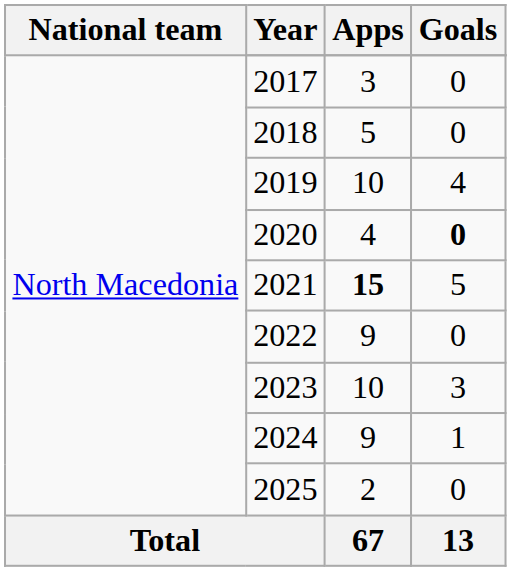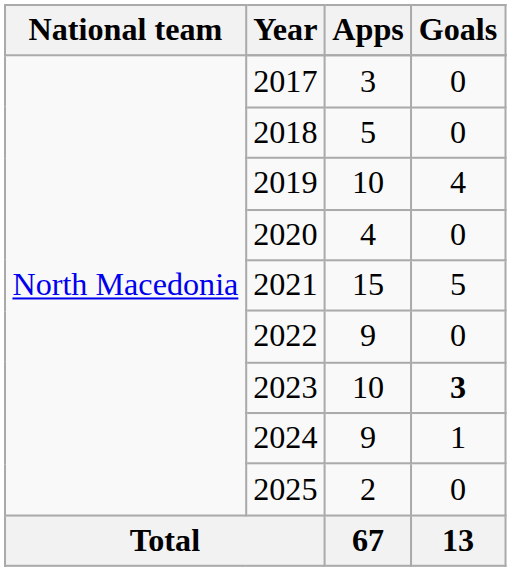(458, 234) bold -> (458, 234) normal
(368, 285) bold -> (368, 285) normal
(458, 387) normal -> (458, 387) bold
